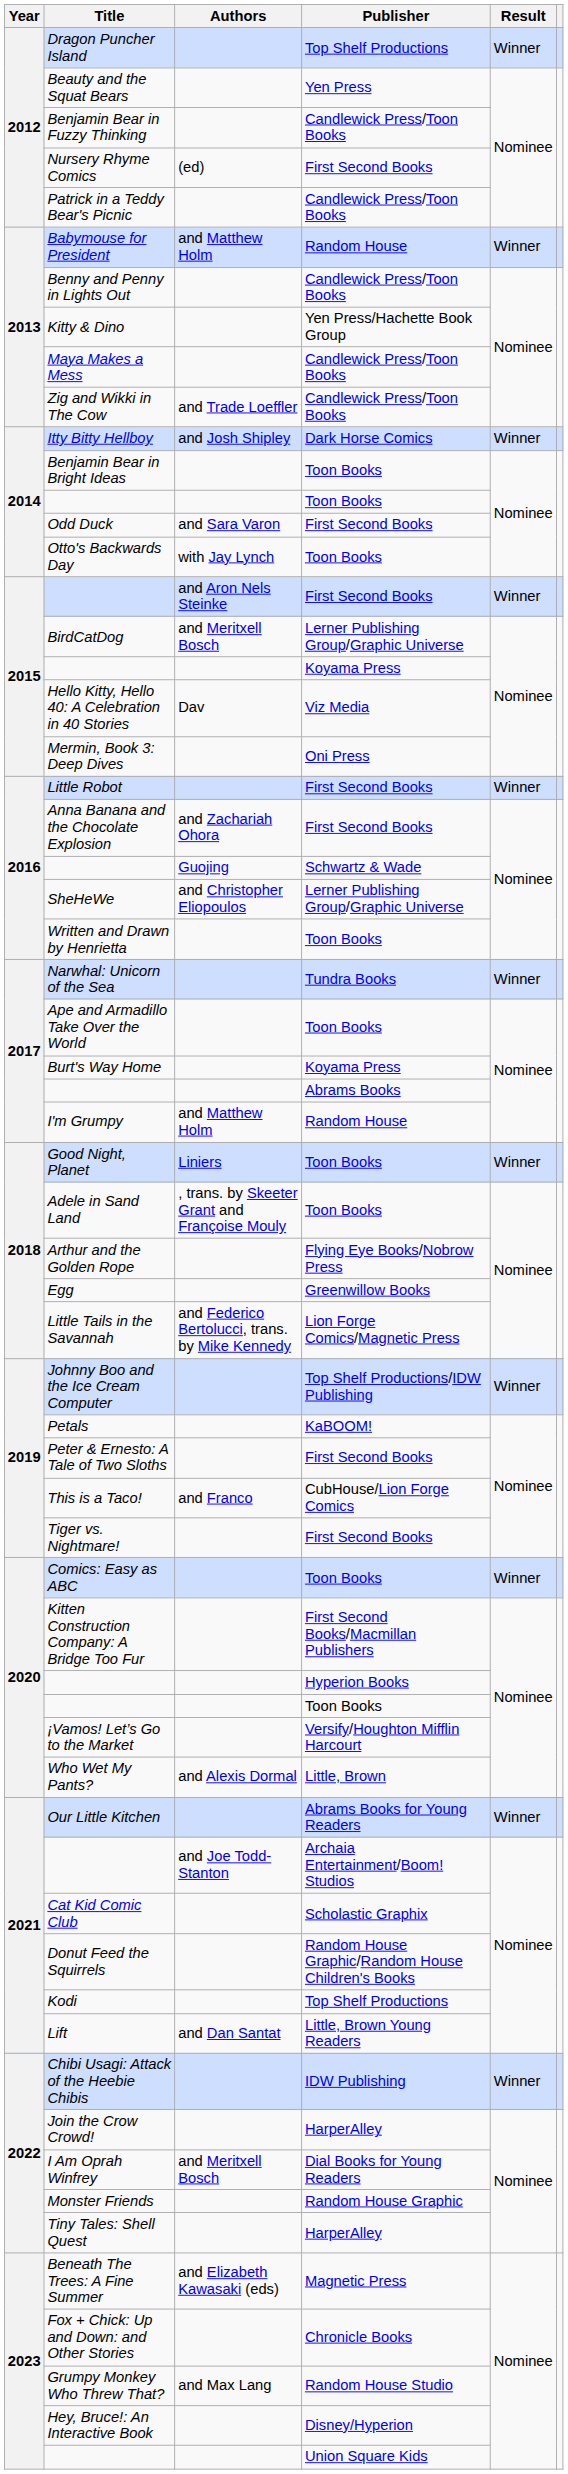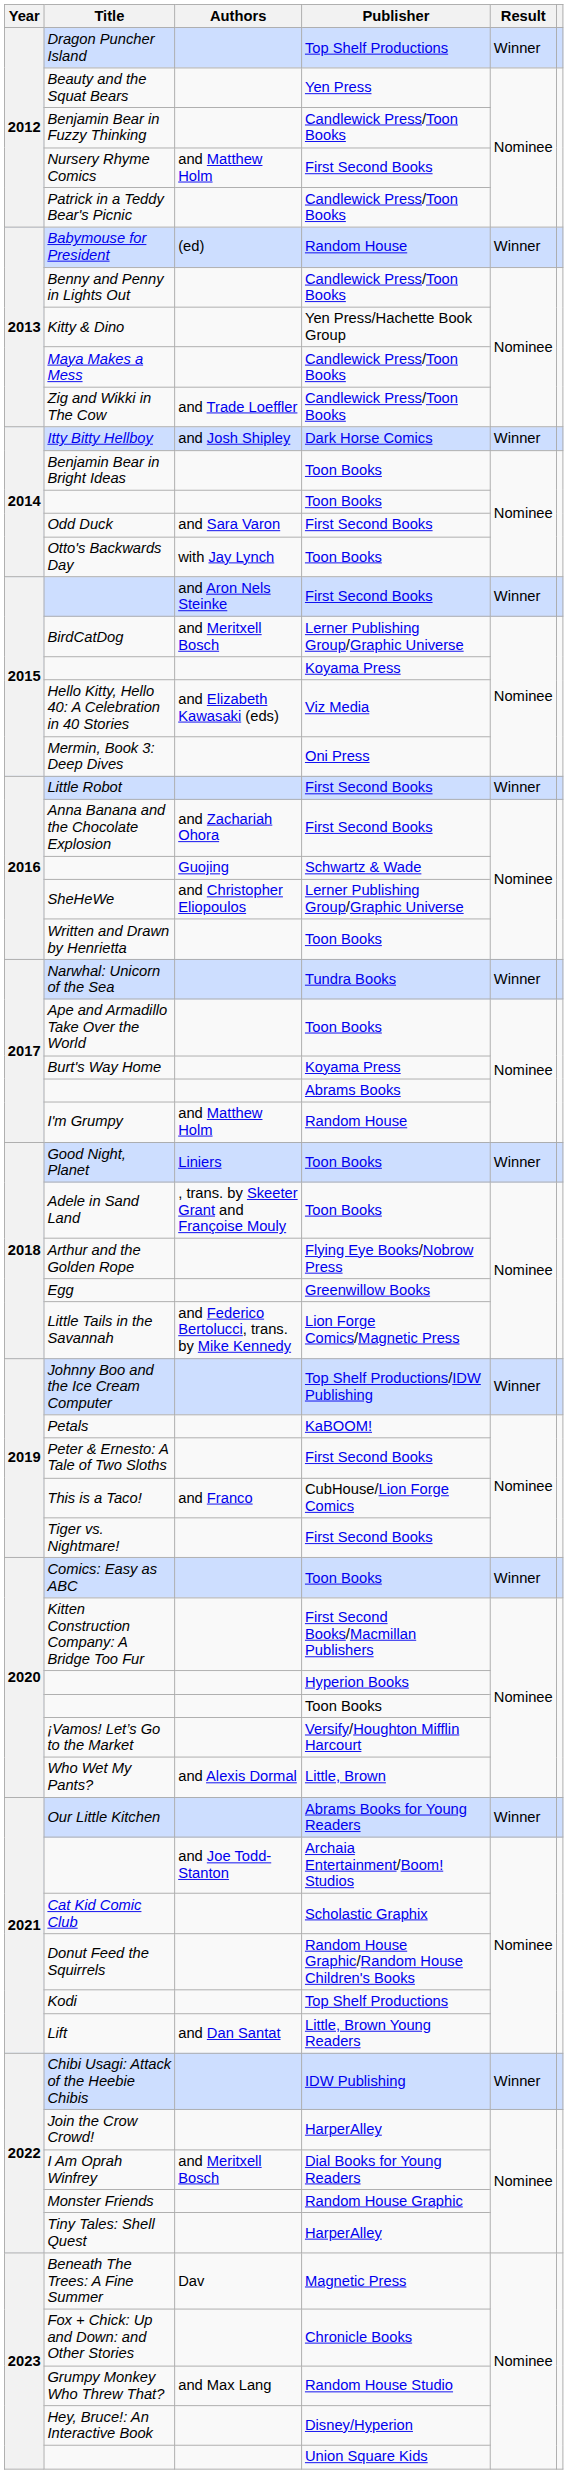(191, 167) (ed) -> (220, 167) and Matthew Holm
(220, 247) and Matthew Holm -> (191, 247) (ed)
(191, 708) Dav -> (229, 708) and Elizabeth Kawasaki (eds)
(229, 2280) and Elizabeth Kawasaki (eds) -> (191, 2280) Dav
